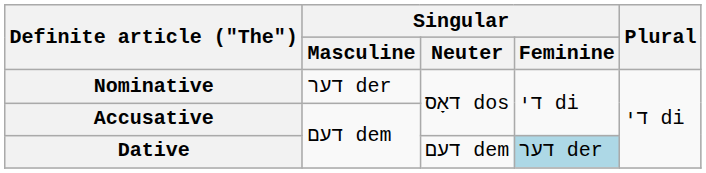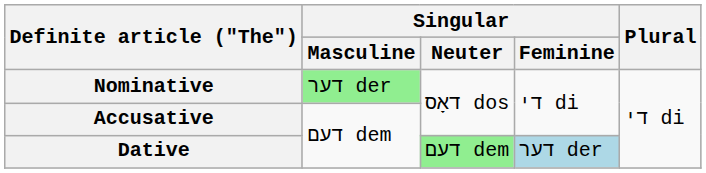(349, 86) no background -> (349, 86) lightgreen background
(467, 152) no background -> (467, 152) lightgreen background
